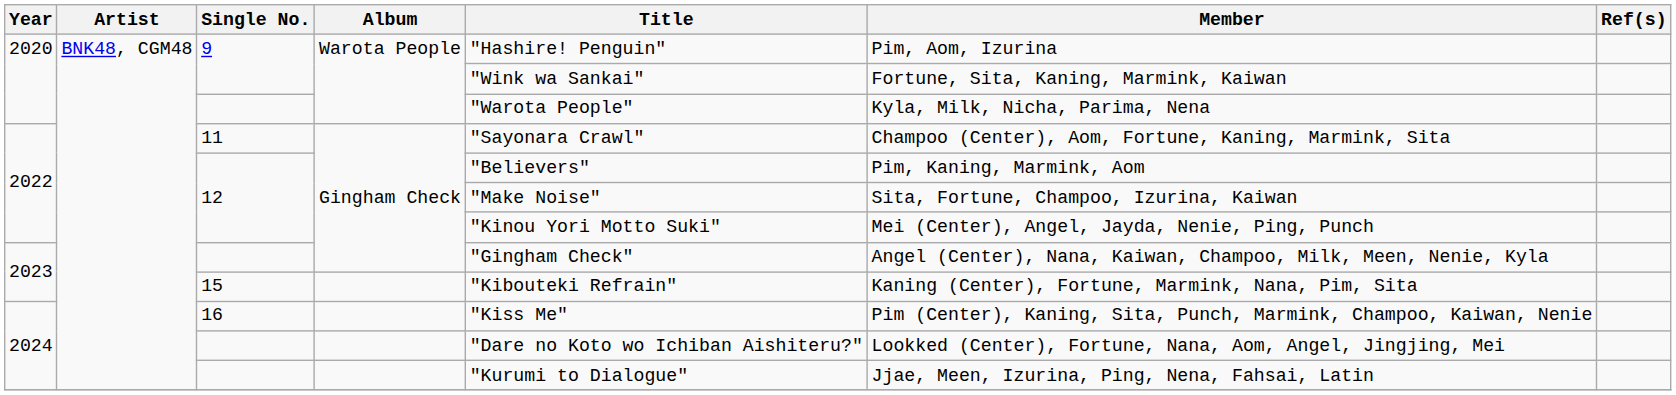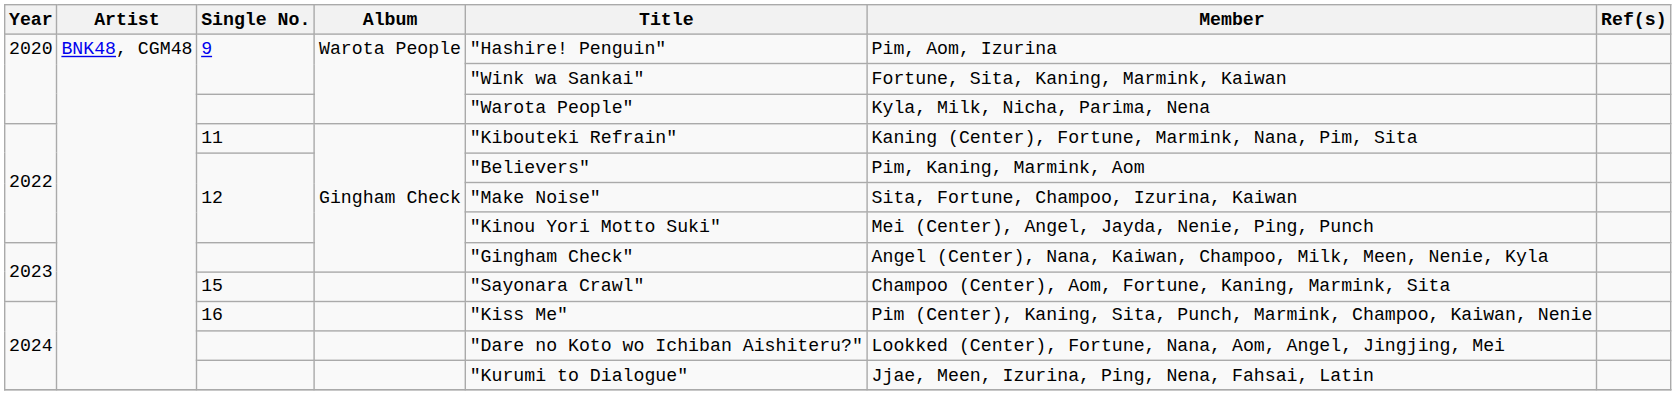(557, 138) "Sayonara Crawl" -> (573, 138) "Kibouteki Refrain"
(1161, 138) Champoo (Center), Aom, Fortune, Kaning, Marmink, Sita -> (1145, 138) Kaning (Center), Fortune, Marmink, Nana, Pim, Sita
(573, 286) "Kibouteki Refrain" -> (557, 286) "Sayonara Crawl"
(1145, 286) Kaning (Center), Fortune, Marmink, Nana, Pim, Sita -> (1161, 286) Champoo (Center), Aom, Fortune, Kaning, Marmink, Sita
